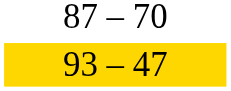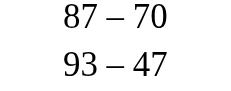(115, 64) gold background -> (115, 64) no background
